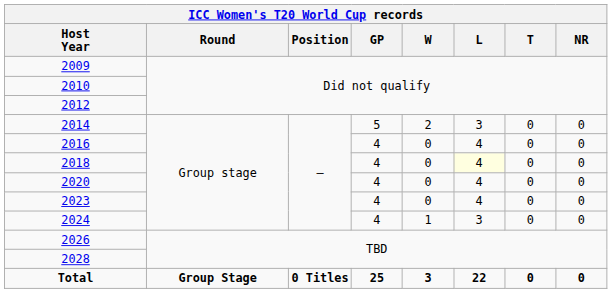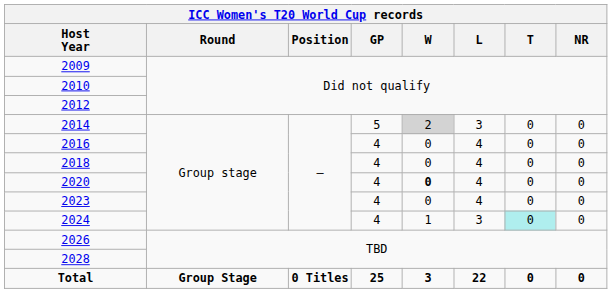(428, 124) no background -> (428, 124) lightgrey background
(479, 163) lightyellow background -> (479, 163) no background
(428, 182) normal -> (428, 182) bold
(530, 221) no background -> (530, 221) paleturquoise background
